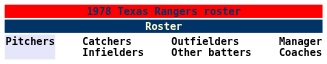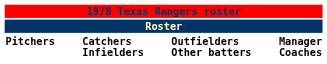(30, 41) lavender background -> (30, 41) no background
